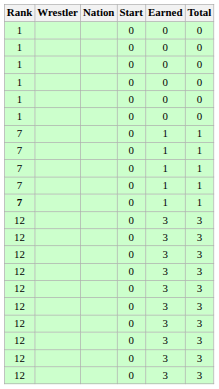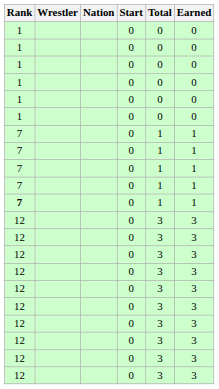columns swapped: (165, 13) <-> (199, 13)
